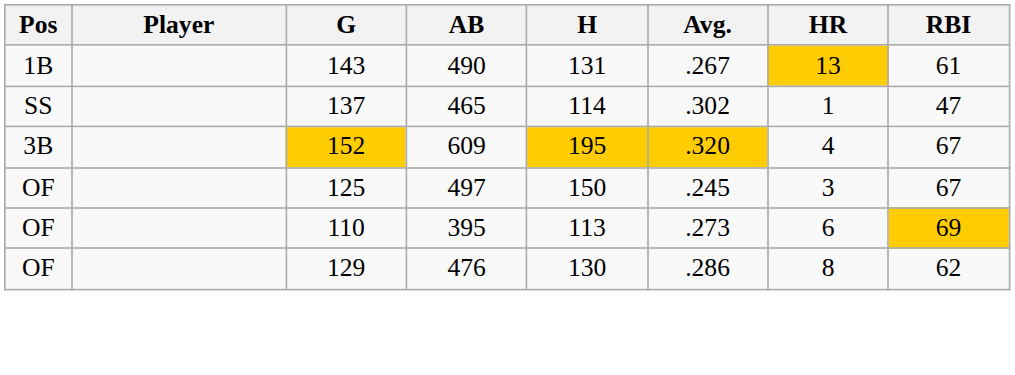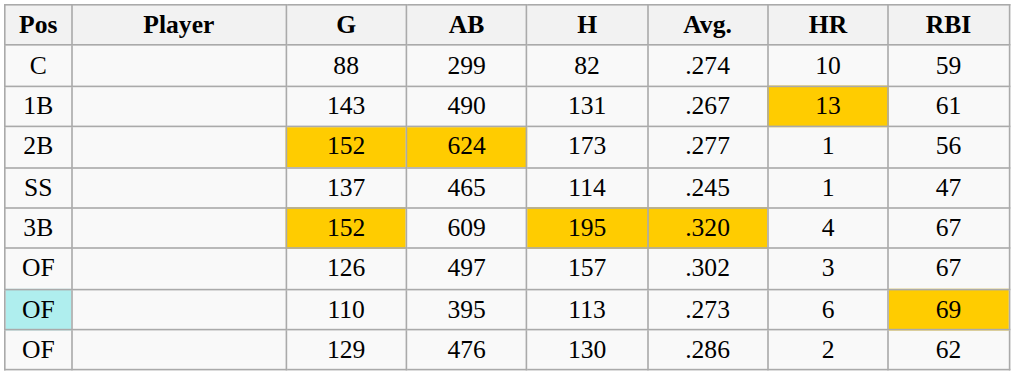+ row: (467, 65)
+ row: (467, 146)
(708, 106) .302 -> (708, 187) .245
(346, 187) 125 -> (346, 268) 126
(587, 187) 150 -> (587, 268) 157
(708, 187) .245 -> (708, 268) .302
(38, 227) no background -> (38, 308) paleturquoise background
(828, 268) 8 -> (828, 349) 2
